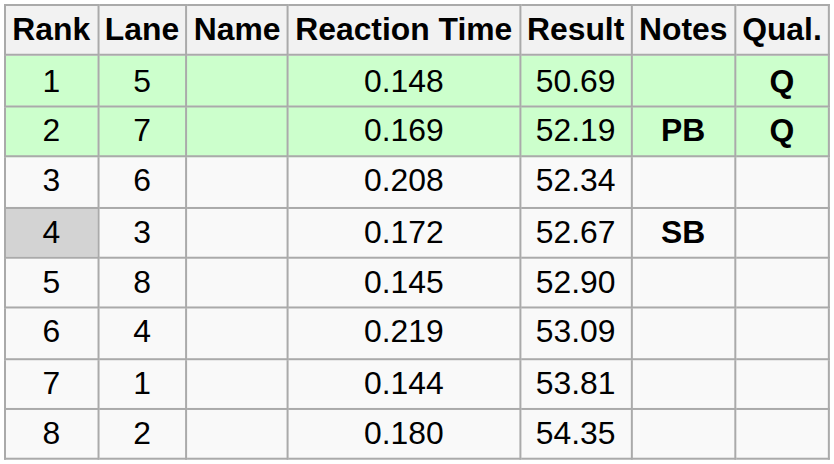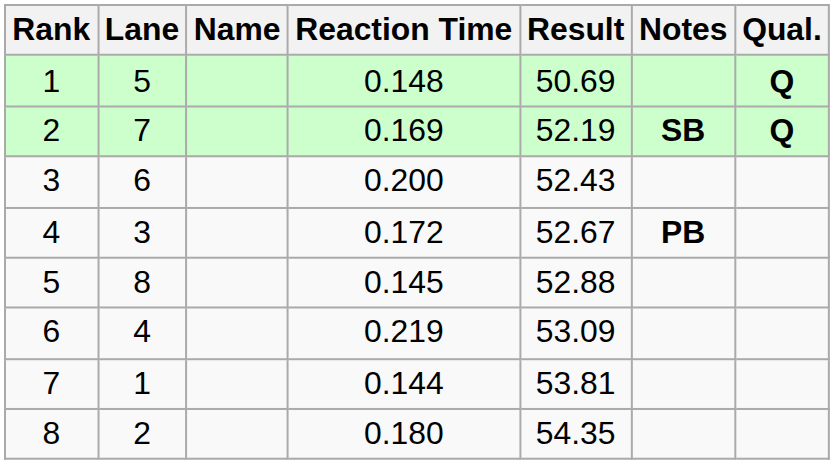(683, 130) PB -> (683, 130) SB
(404, 181) 0.208 -> (404, 181) 0.200
(576, 181) 52.34 -> (576, 181) 52.43
(51, 231) lightgrey background -> (51, 231) no background
(683, 231) SB -> (683, 231) PB
(576, 282) 52.90 -> (576, 282) 52.88
